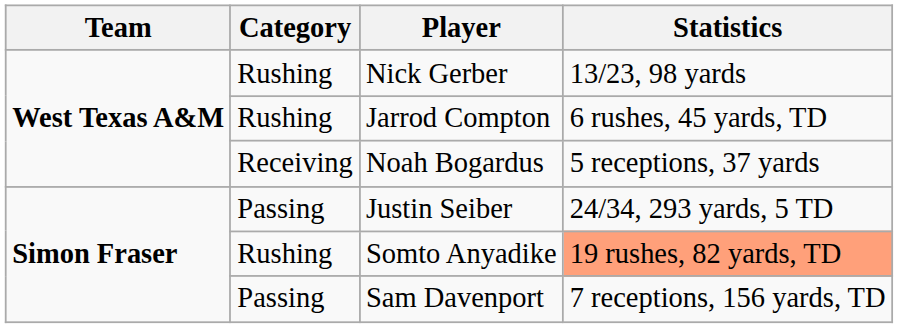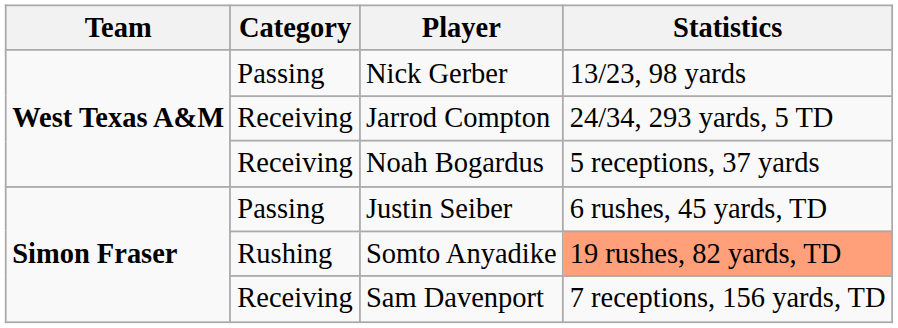(285, 72) Rushing -> (281, 72) Passing
(285, 117) Rushing -> (295, 117) Receiving
(698, 117) 6 rushes, 45 yards, TD -> (702, 117) 24/34, 293 yards, 5 TD
(702, 208) 24/34, 293 yards, 5 TD -> (698, 208) 6 rushes, 45 yards, TD
(281, 298) Passing -> (295, 298) Receiving
